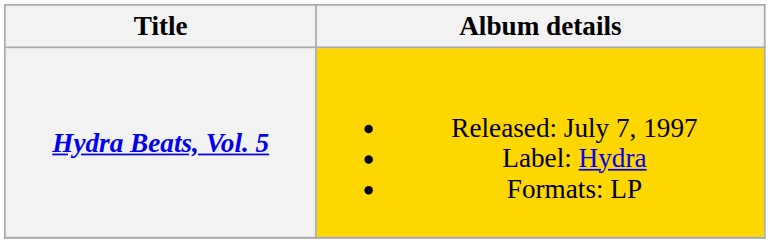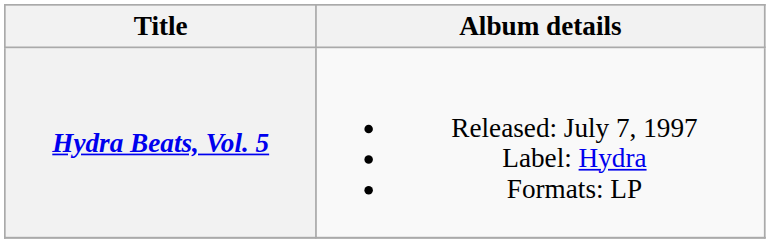(540, 158) gold background -> (540, 158) no background
